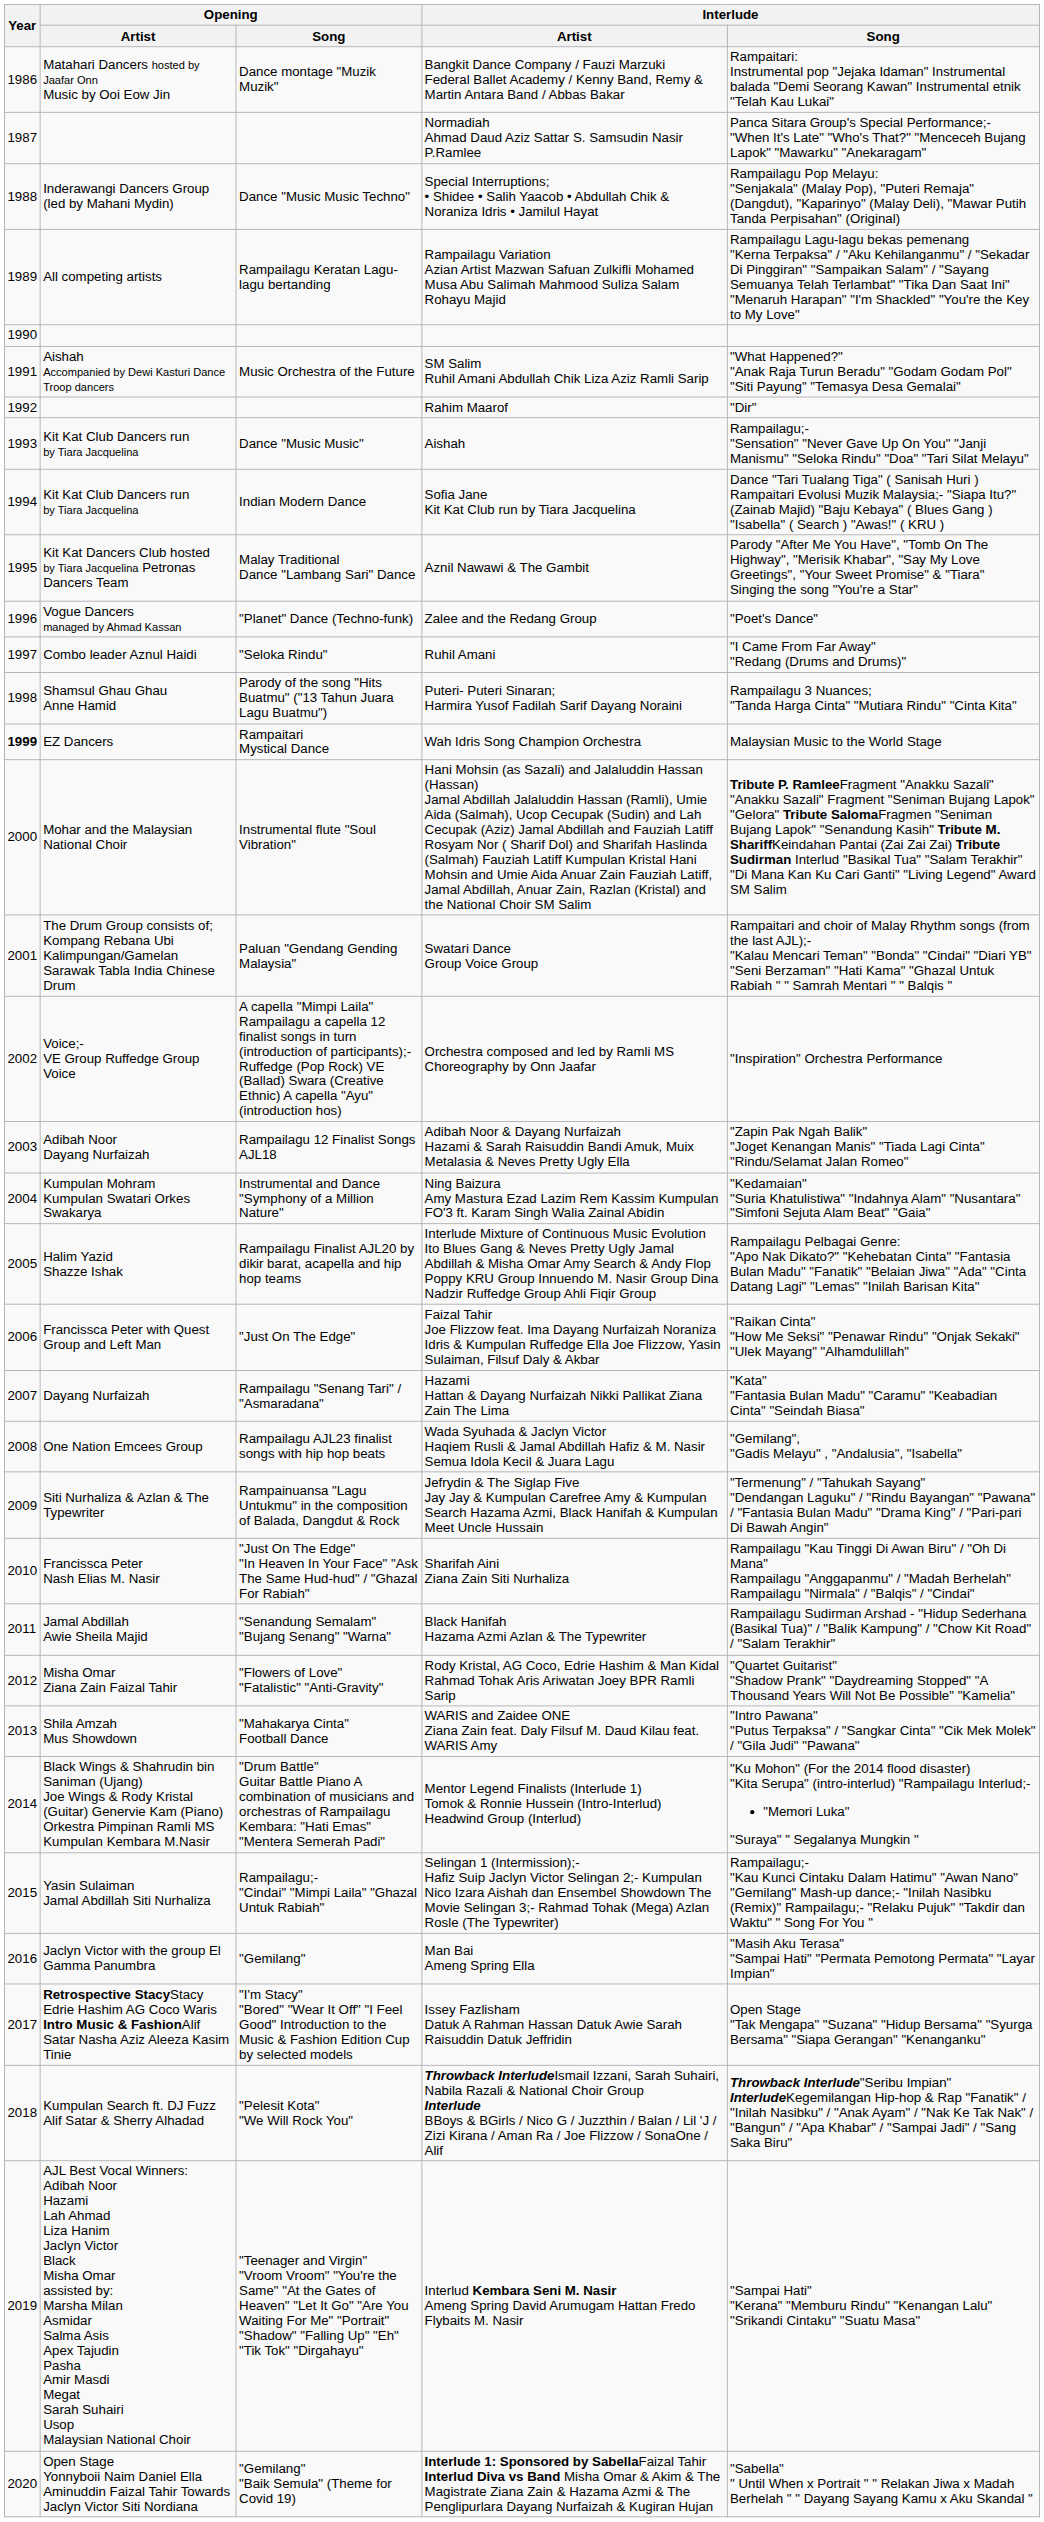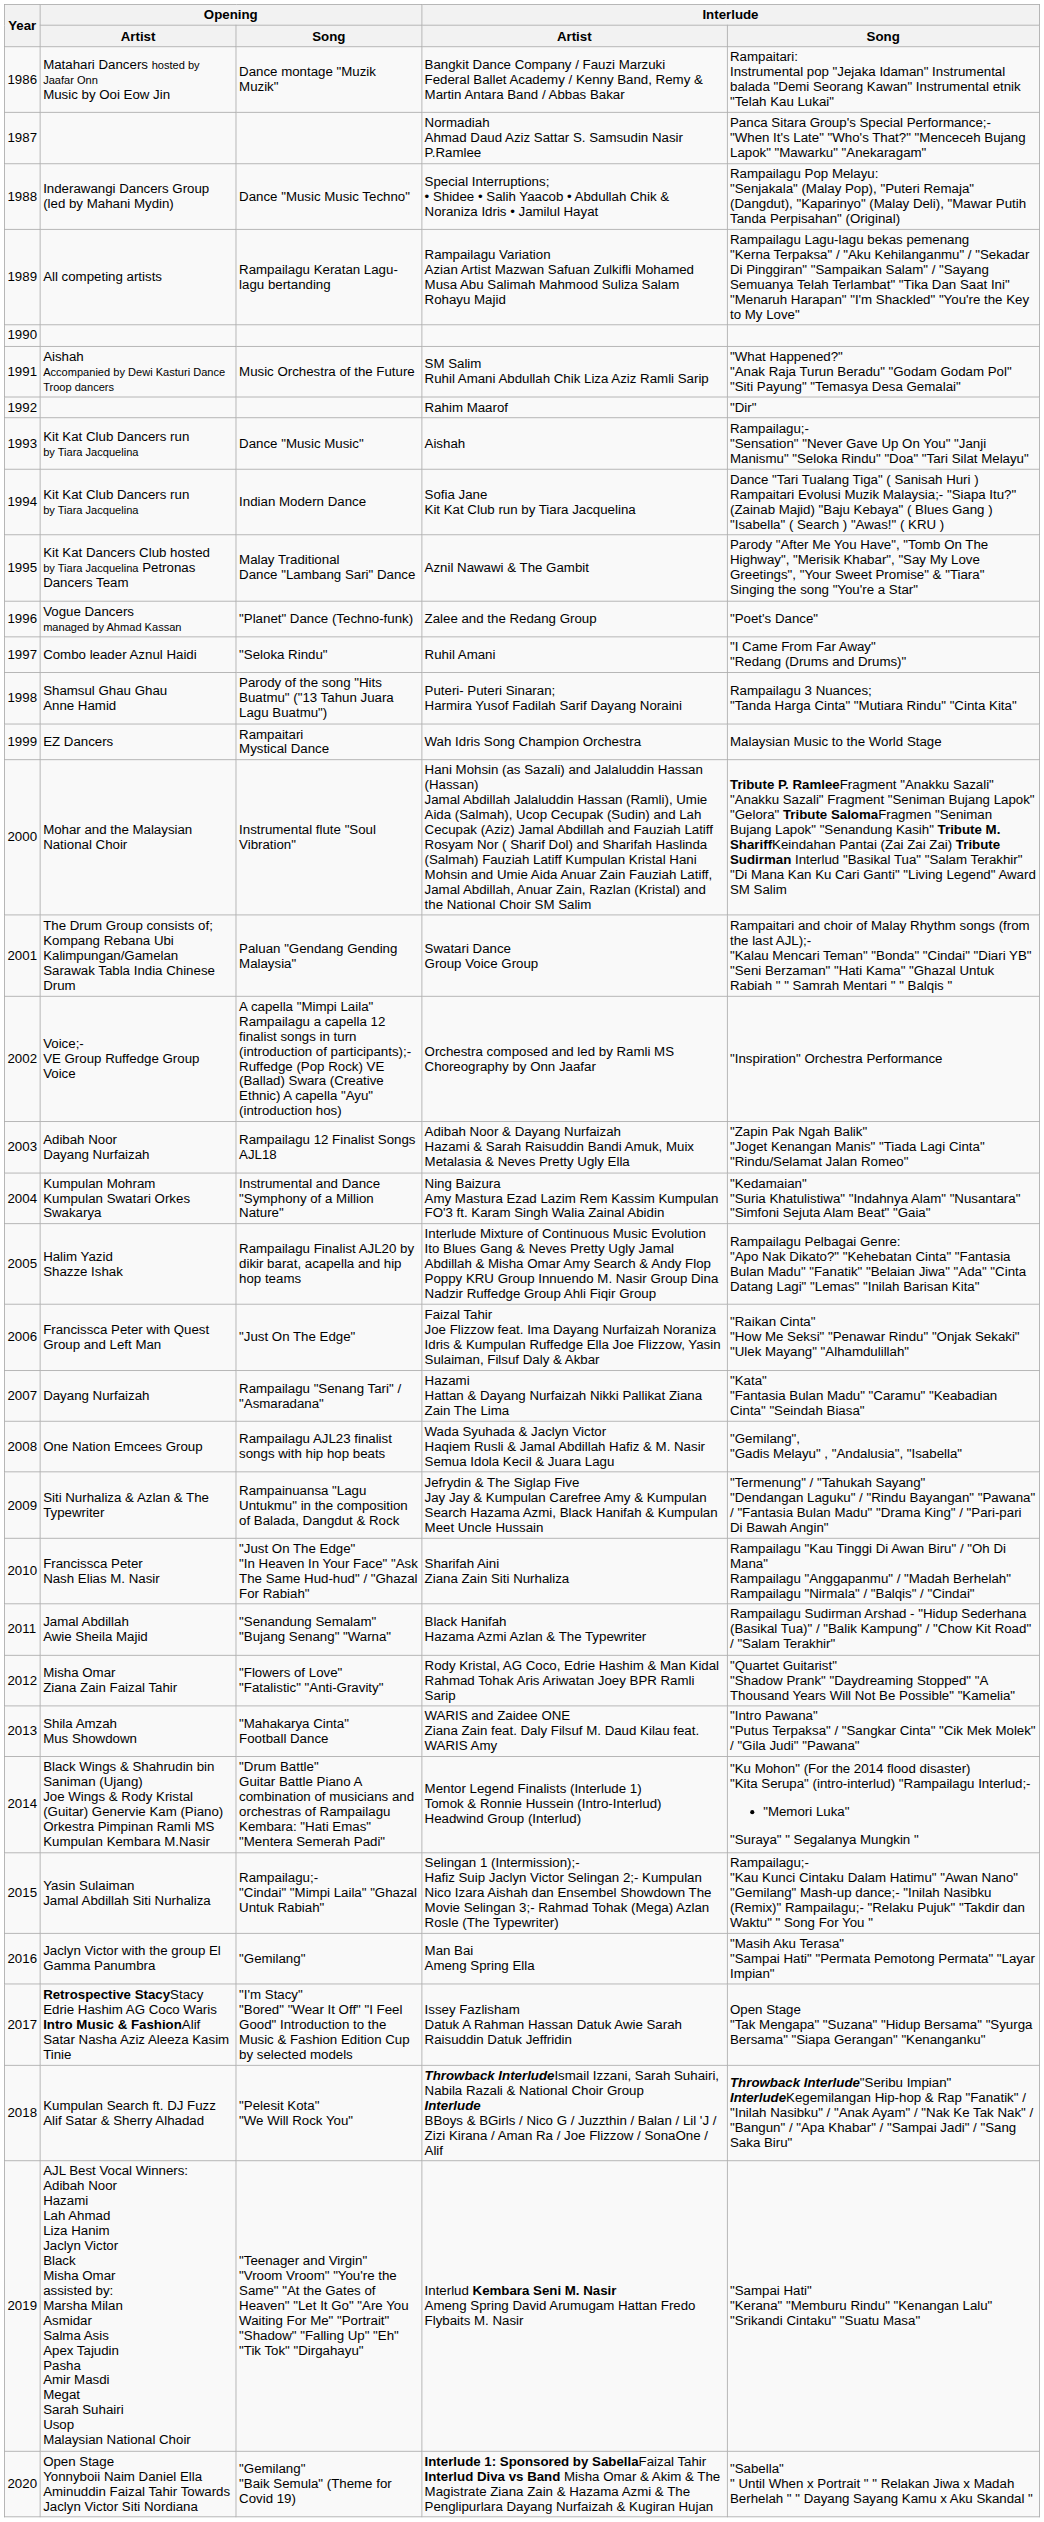(22, 741) bold -> (22, 741) normal
